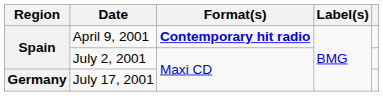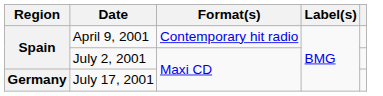(235, 36) bold -> (229, 36) normal
